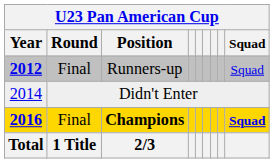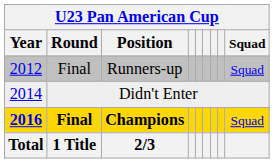(26, 68) bold -> (26, 68) normal
(74, 119) normal -> (74, 119) bold
(247, 119) bold -> (247, 120) normal
